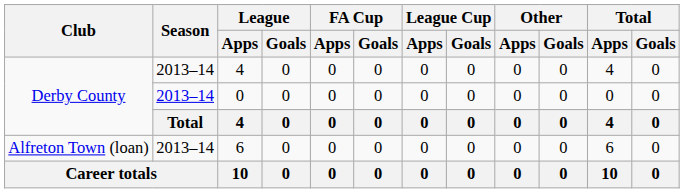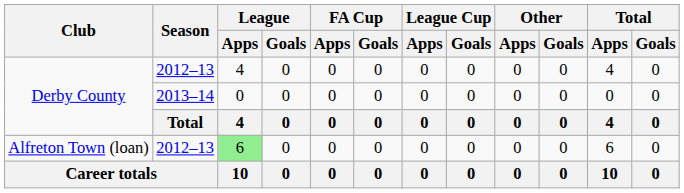(185, 69) 2013–14 -> (185, 69) 2012–13
(185, 148) 2013–14 -> (185, 148) 2012–13
(240, 148) no background -> (240, 148) lightgreen background
